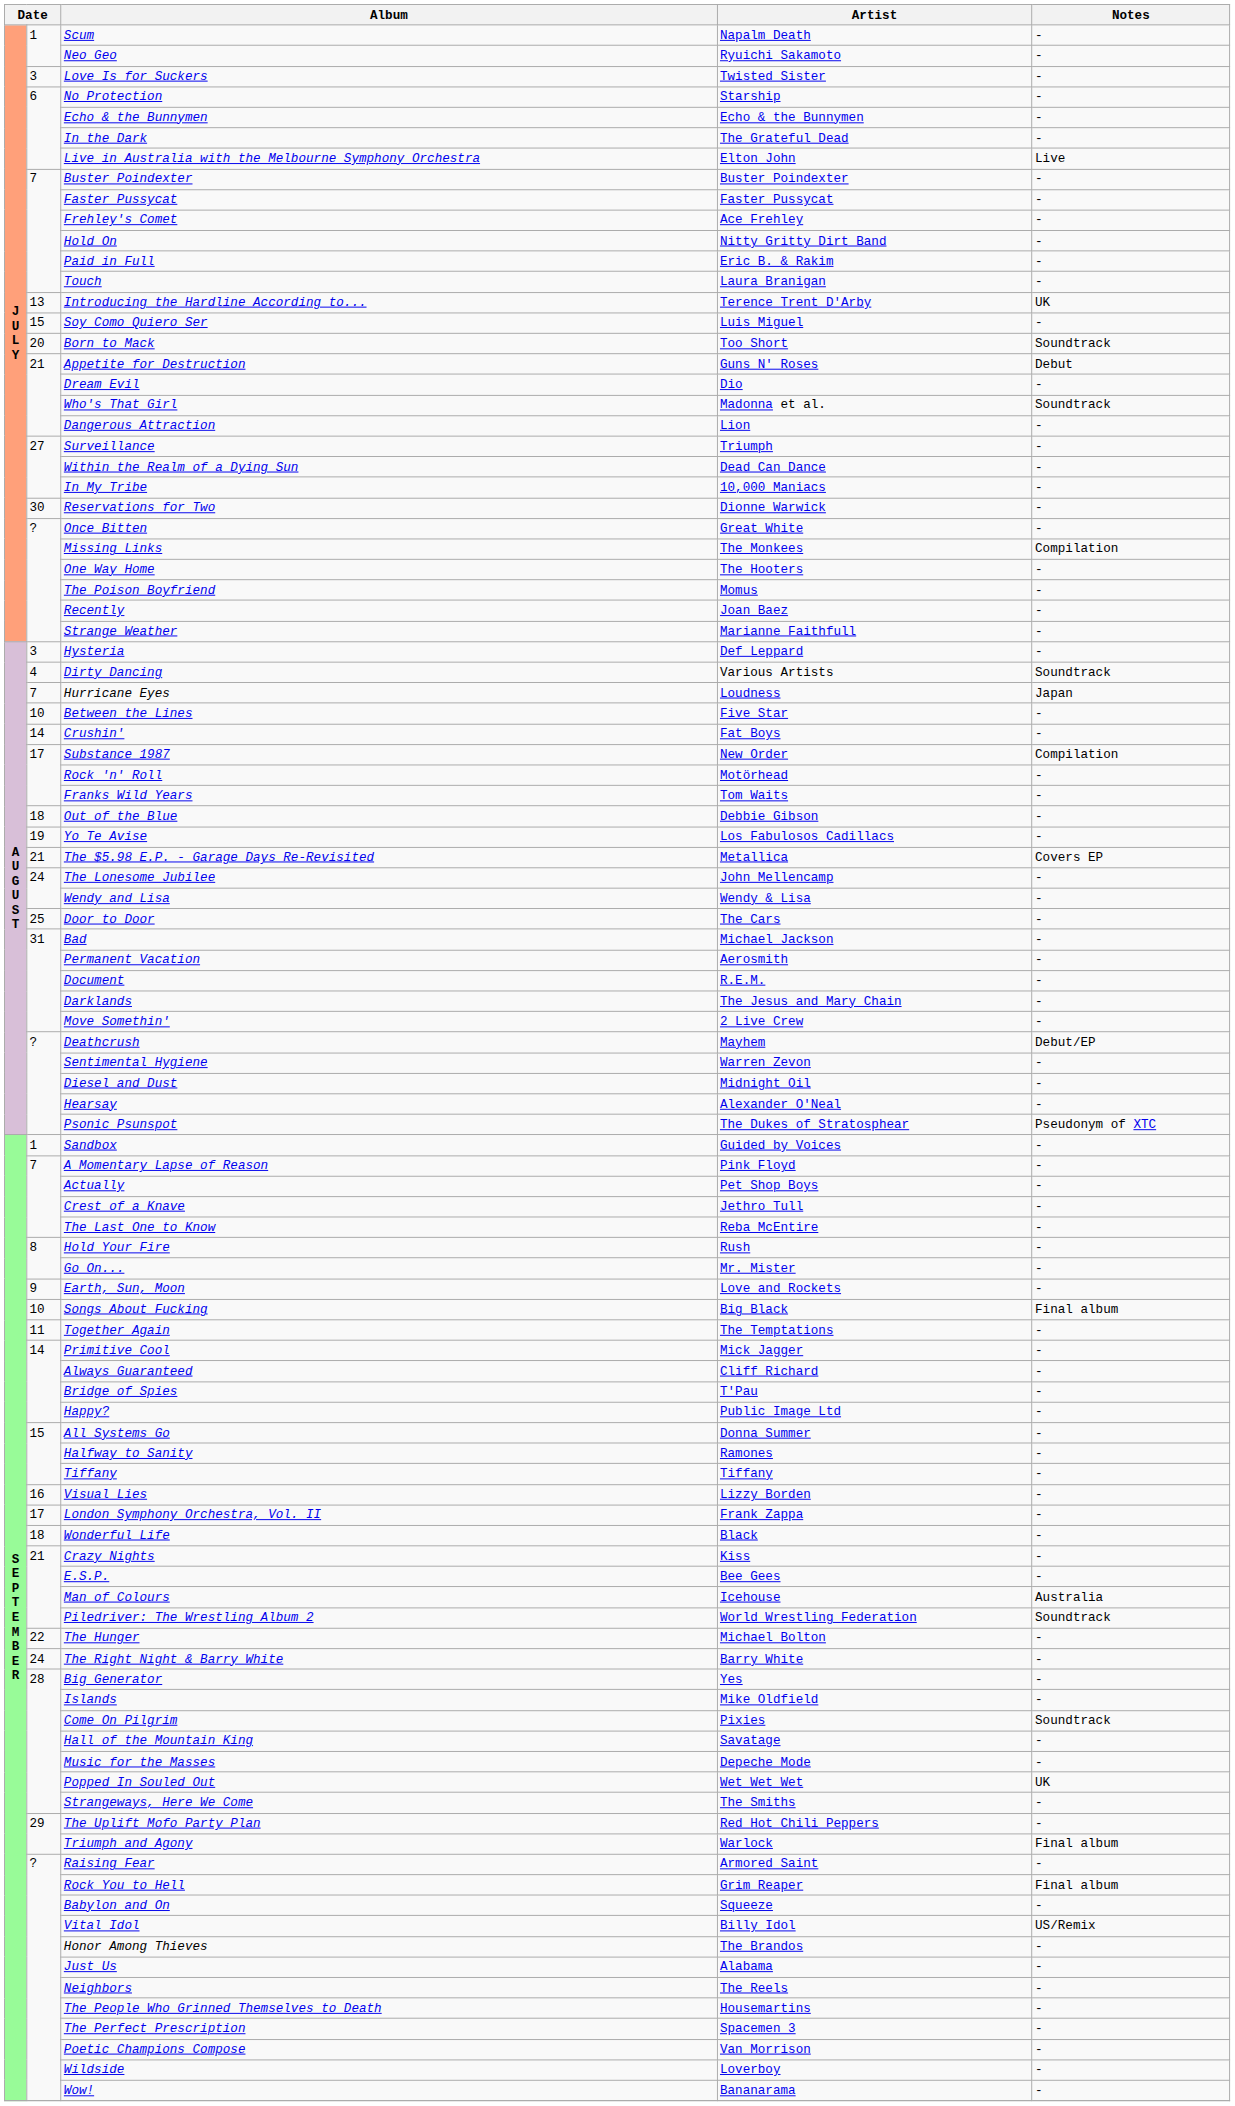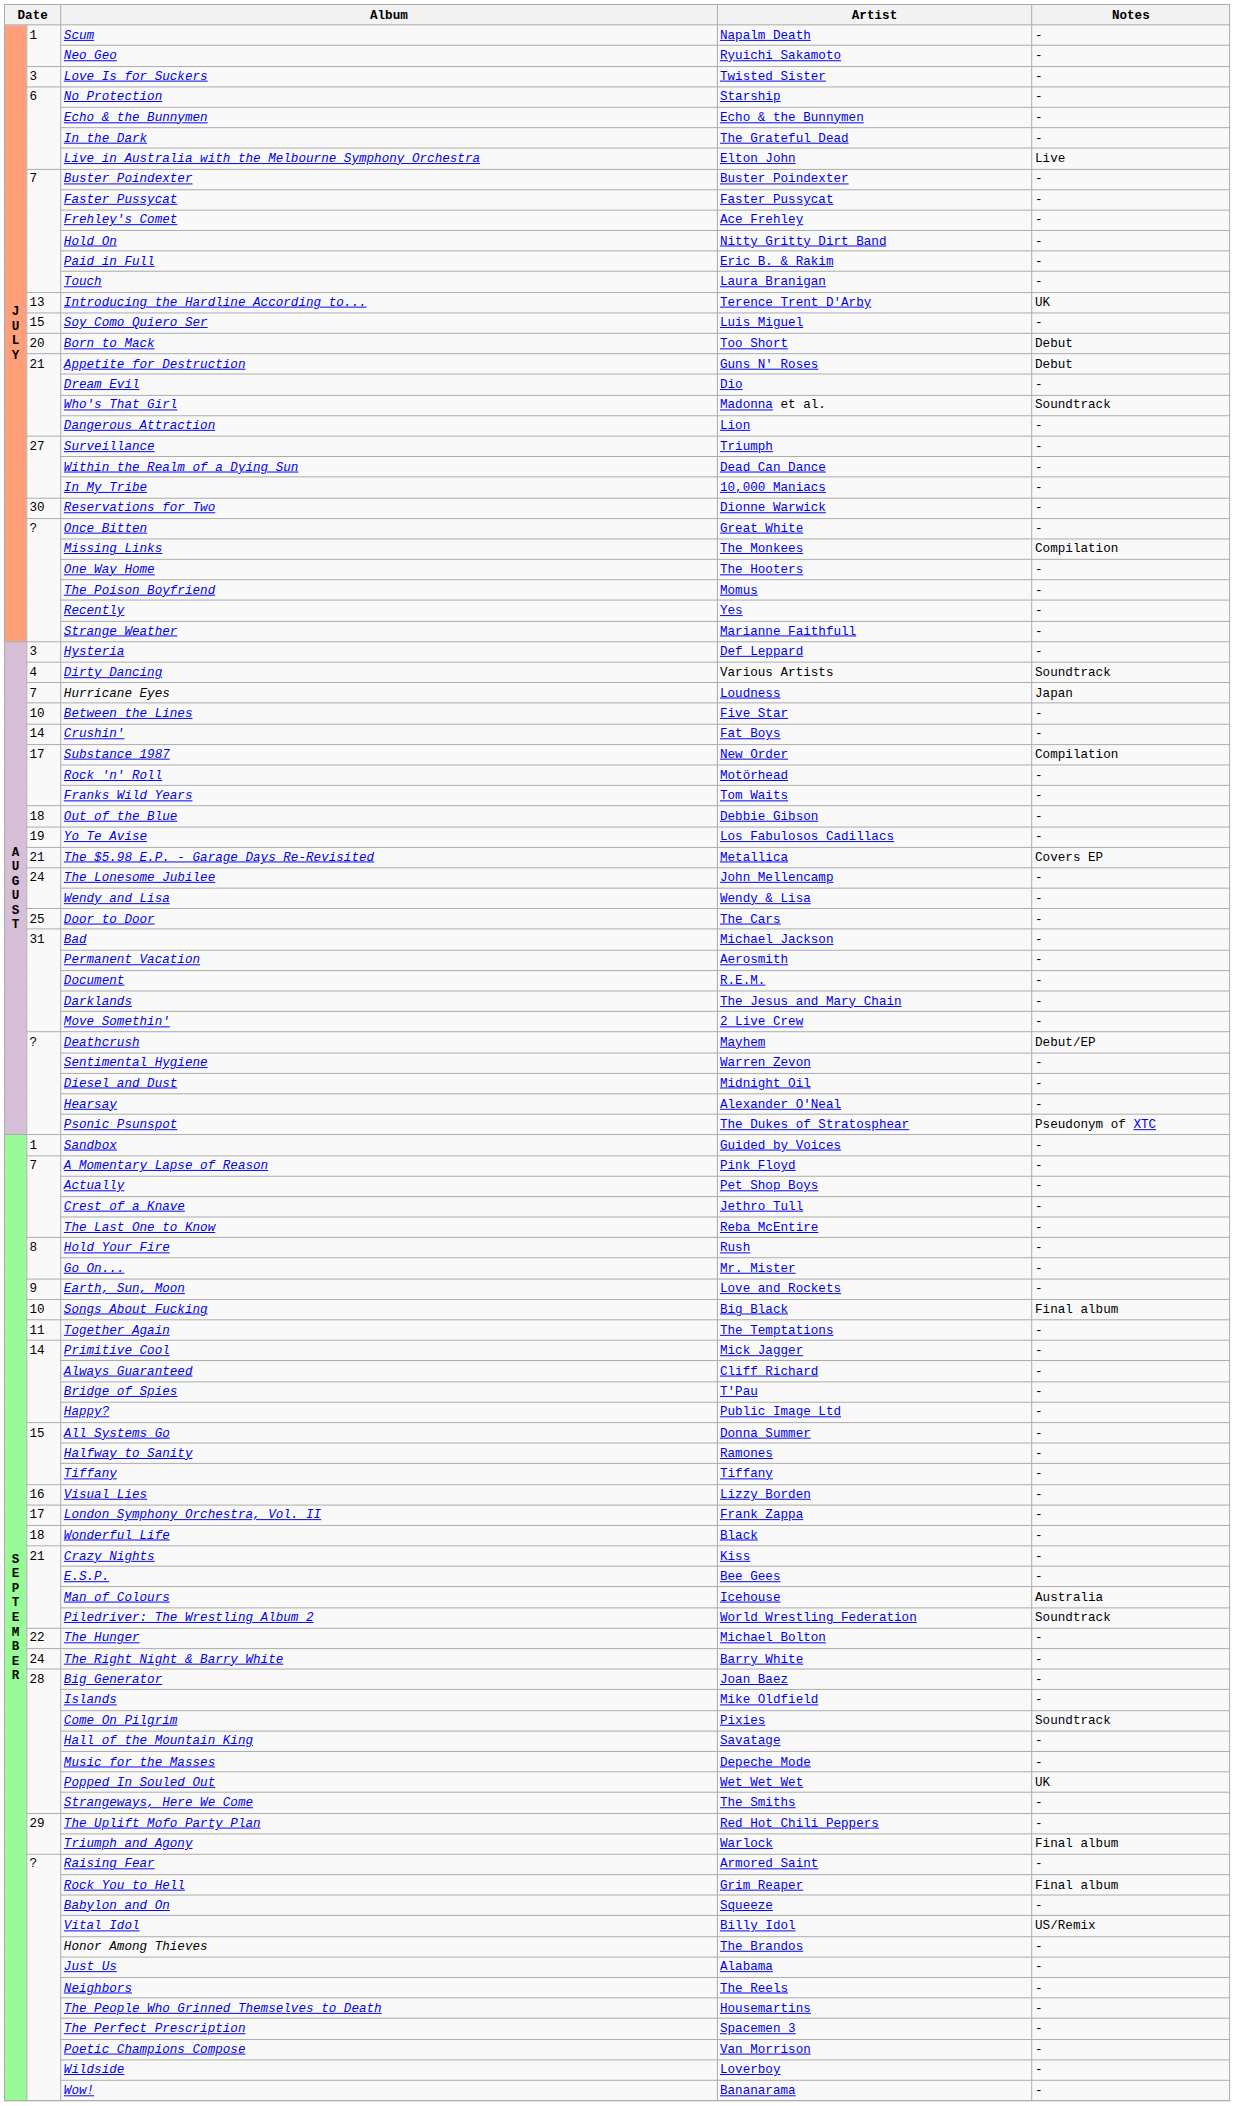(1073, 344) Soundtrack -> (1054, 344) Debut
(754, 611) Joan Baez -> (731, 611) Yes
(731, 1679) Yes -> (754, 1679) Joan Baez
